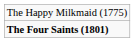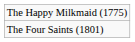(58, 29) bold -> (55, 29) normal
